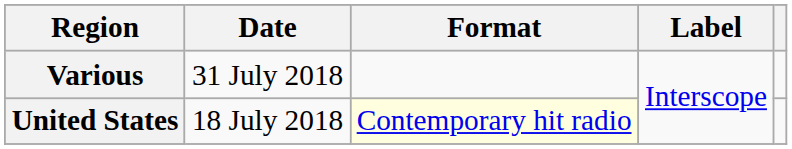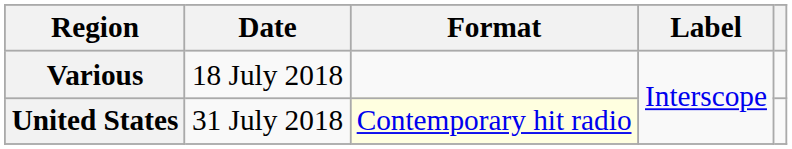(268, 74) 31 July 2018 -> (268, 74) 18 July 2018
(268, 120) 18 July 2018 -> (268, 120) 31 July 2018
